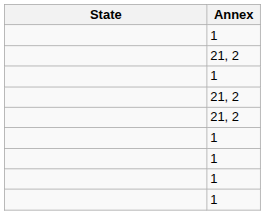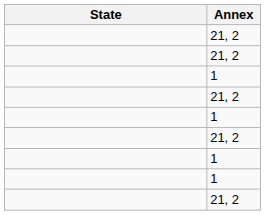(214, 35) 1 -> (225, 35) 21, 2
(225, 117) 21, 2 -> (214, 117) 1
(214, 138) 1 -> (225, 138) 21, 2
(214, 199) 1 -> (225, 199) 21, 2
